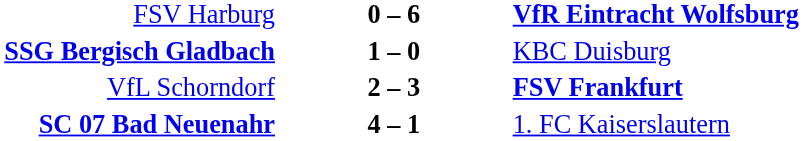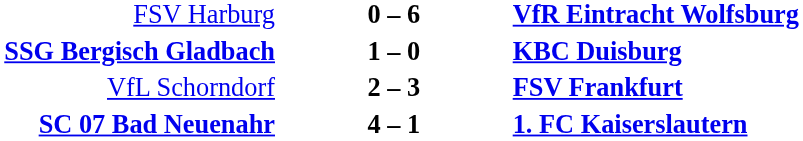(592, 50) normal -> (597, 50) bold
(621, 124) normal -> (630, 124) bold
